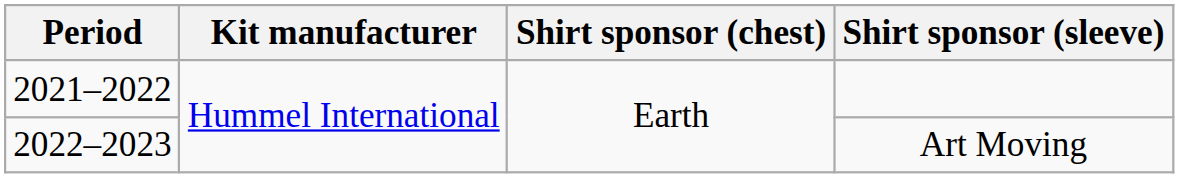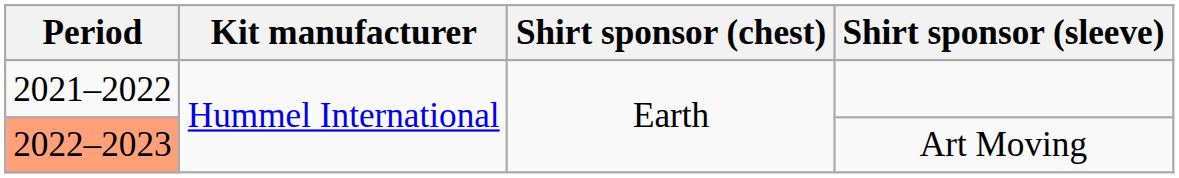(92, 144) no background -> (92, 144) lightsalmon background
